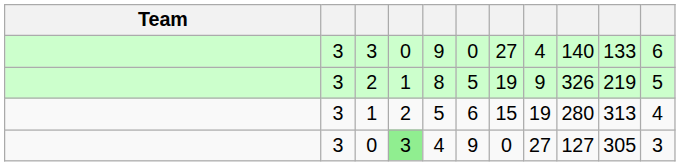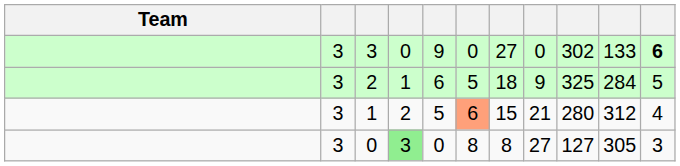(540, 51) 4 -> (540, 51) 0
(578, 51) 140 -> (578, 51) 302
(658, 51) normal -> (658, 51) bold
(439, 82) 8 -> (439, 82) 6
(506, 82) 19 -> (506, 82) 18
(578, 82) 326 -> (578, 82) 325
(620, 82) 219 -> (620, 82) 284
(473, 113) no background -> (473, 113) lightsalmon background
(540, 113) 19 -> (540, 113) 21
(620, 113) 313 -> (620, 113) 312
(439, 144) 4 -> (439, 144) 0
(473, 144) 9 -> (473, 144) 8
(506, 144) 0 -> (506, 144) 8
